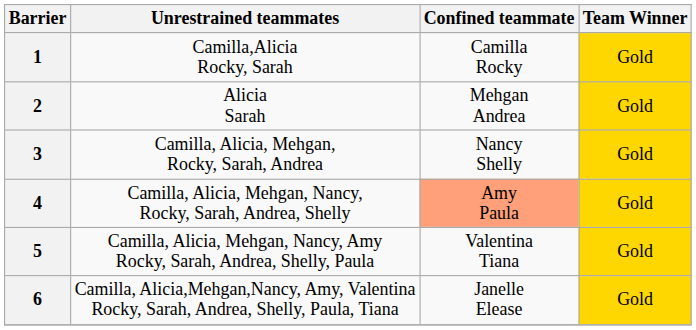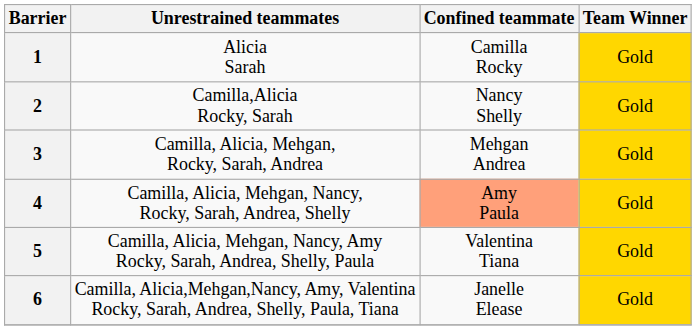(245, 57) Camilla,Alicia Rocky, Sarah -> (245, 57) Alicia Sarah
(245, 105) Alicia Sarah -> (245, 105) Camilla,Alicia Rocky, Sarah
(499, 105) Mehgan Andrea -> (499, 105) Nancy Shelly
(499, 154) Nancy Shelly -> (499, 154) Mehgan Andrea
